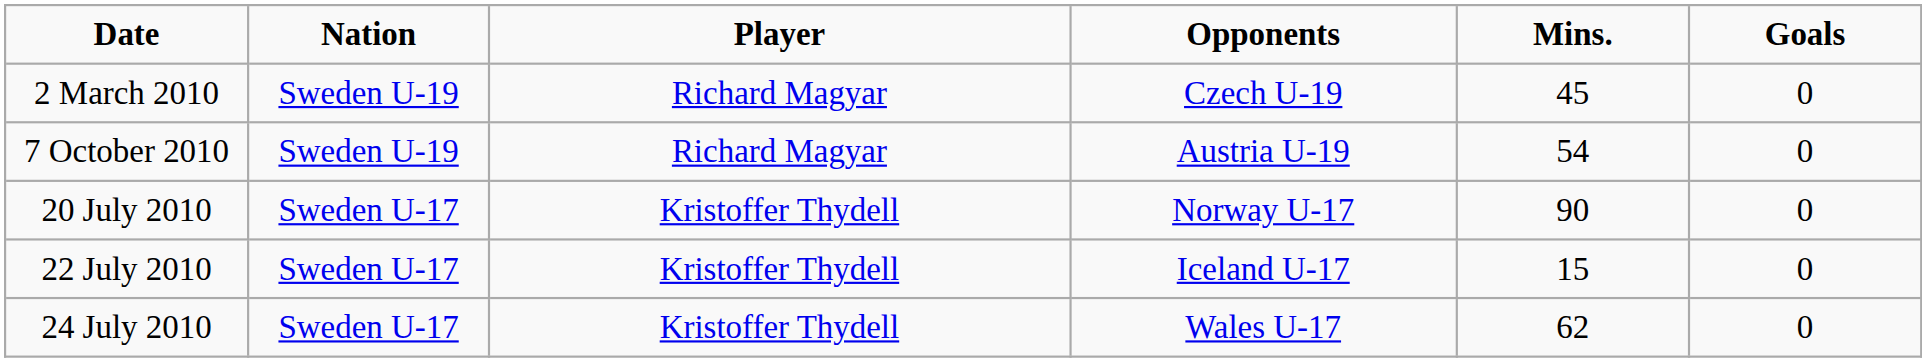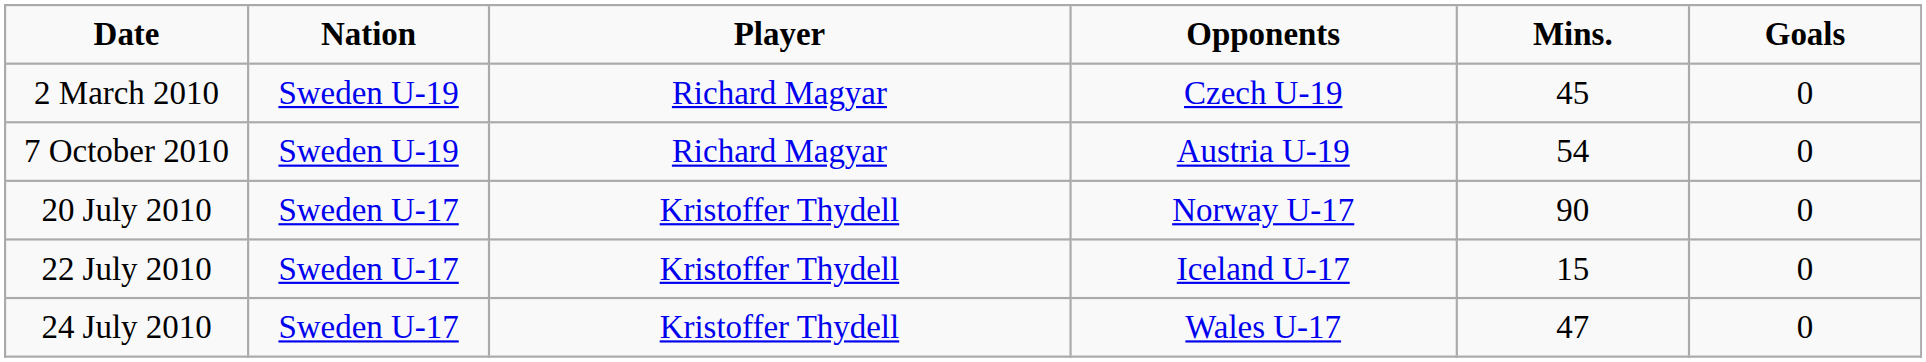(1573, 326) 62 -> (1573, 326) 47
